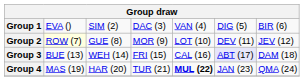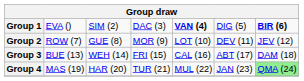(190, 25) normal -> (191, 25) bold
(273, 25) normal -> (272, 25) bold
(64, 40) lightyellow background -> (64, 40) no background
(235, 54) lavender background -> (235, 54) no background
(194, 69) bold -> (193, 69) normal
(278, 69) no background -> (277, 69) lightgreen background
